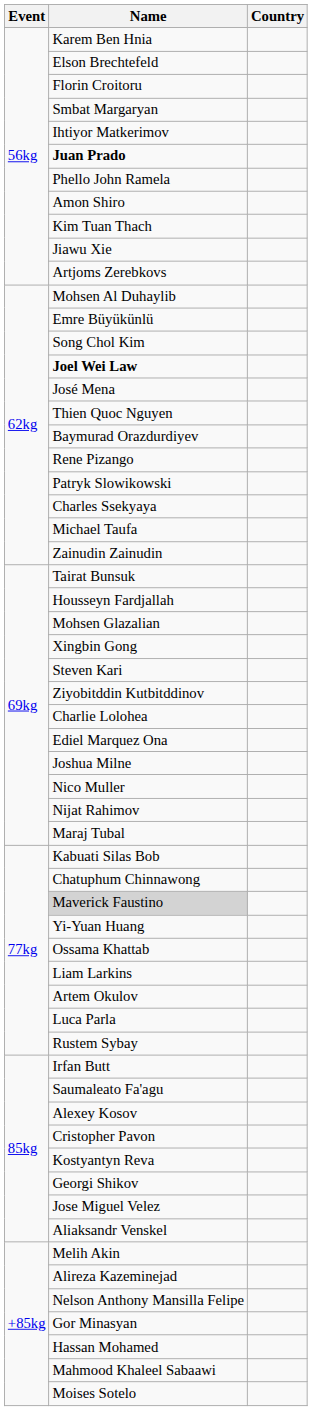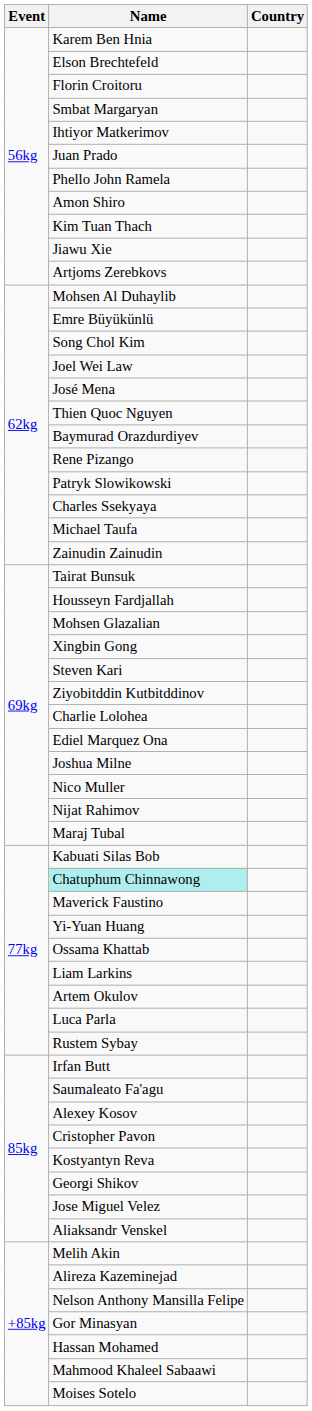(89, 156) bold -> (85, 156) normal
(95, 366) bold -> (93, 366) normal
(126, 879) no background -> (126, 879) paleturquoise background
(108, 903) lightgrey background -> (108, 903) no background
